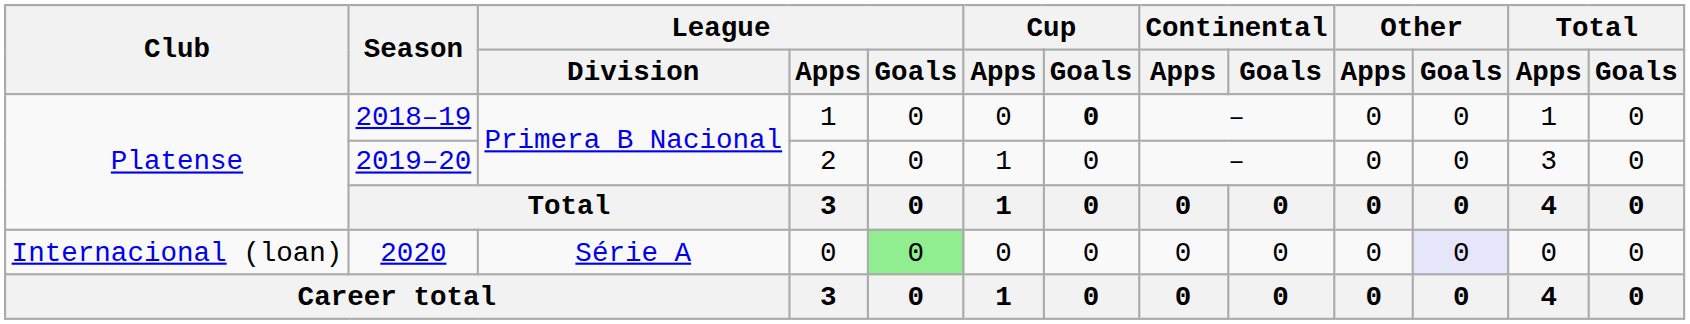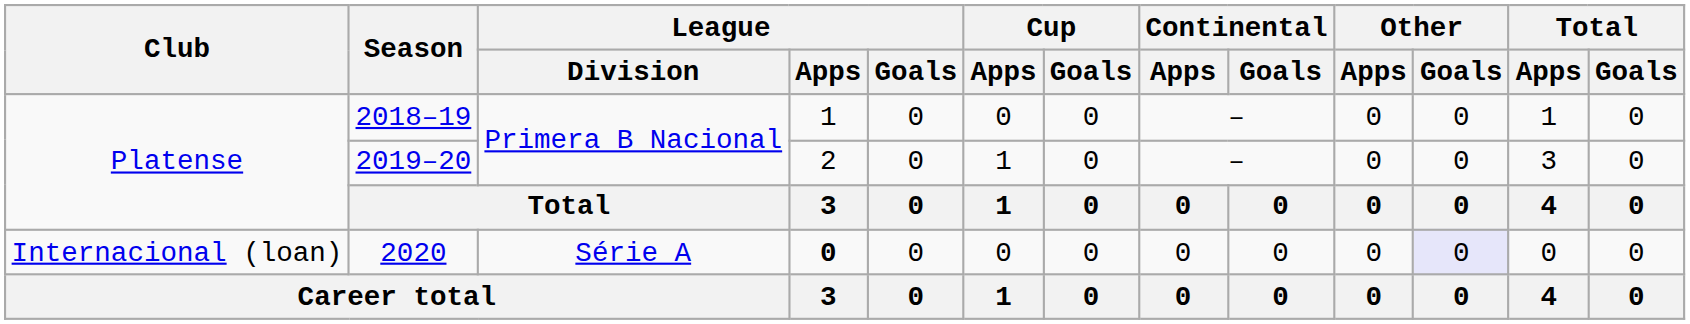(1091, 117) bold -> (1091, 117) normal
(828, 252) normal -> (828, 252) bold
(916, 252) lightgreen background -> (916, 252) no background
